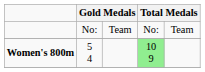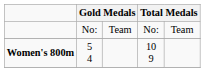(151, 53) lightgreen background -> (151, 53) no background
